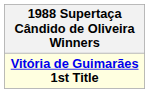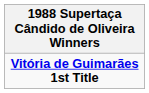(75, 70) lightyellow background -> (75, 70) no background
